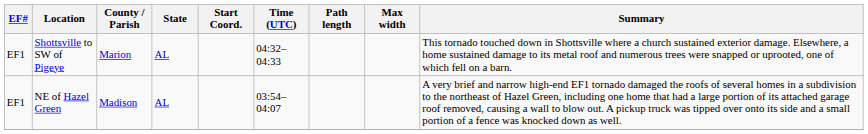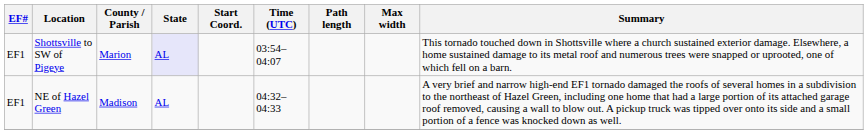(162, 54) no background -> (162, 54) lavender background
(271, 54) 04:32–04:33 -> (271, 54) 03:54–04:07
(271, 102) 03:54–04:07 -> (271, 102) 04:32–04:33
